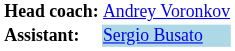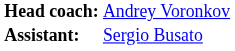(153, 35) lightblue background -> (153, 35) no background
